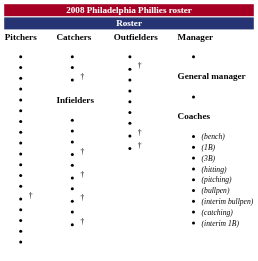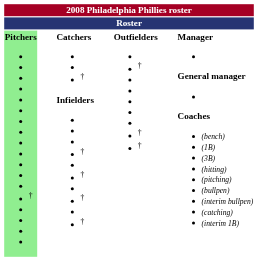(21, 139) no background -> (21, 139) lightgreen background
